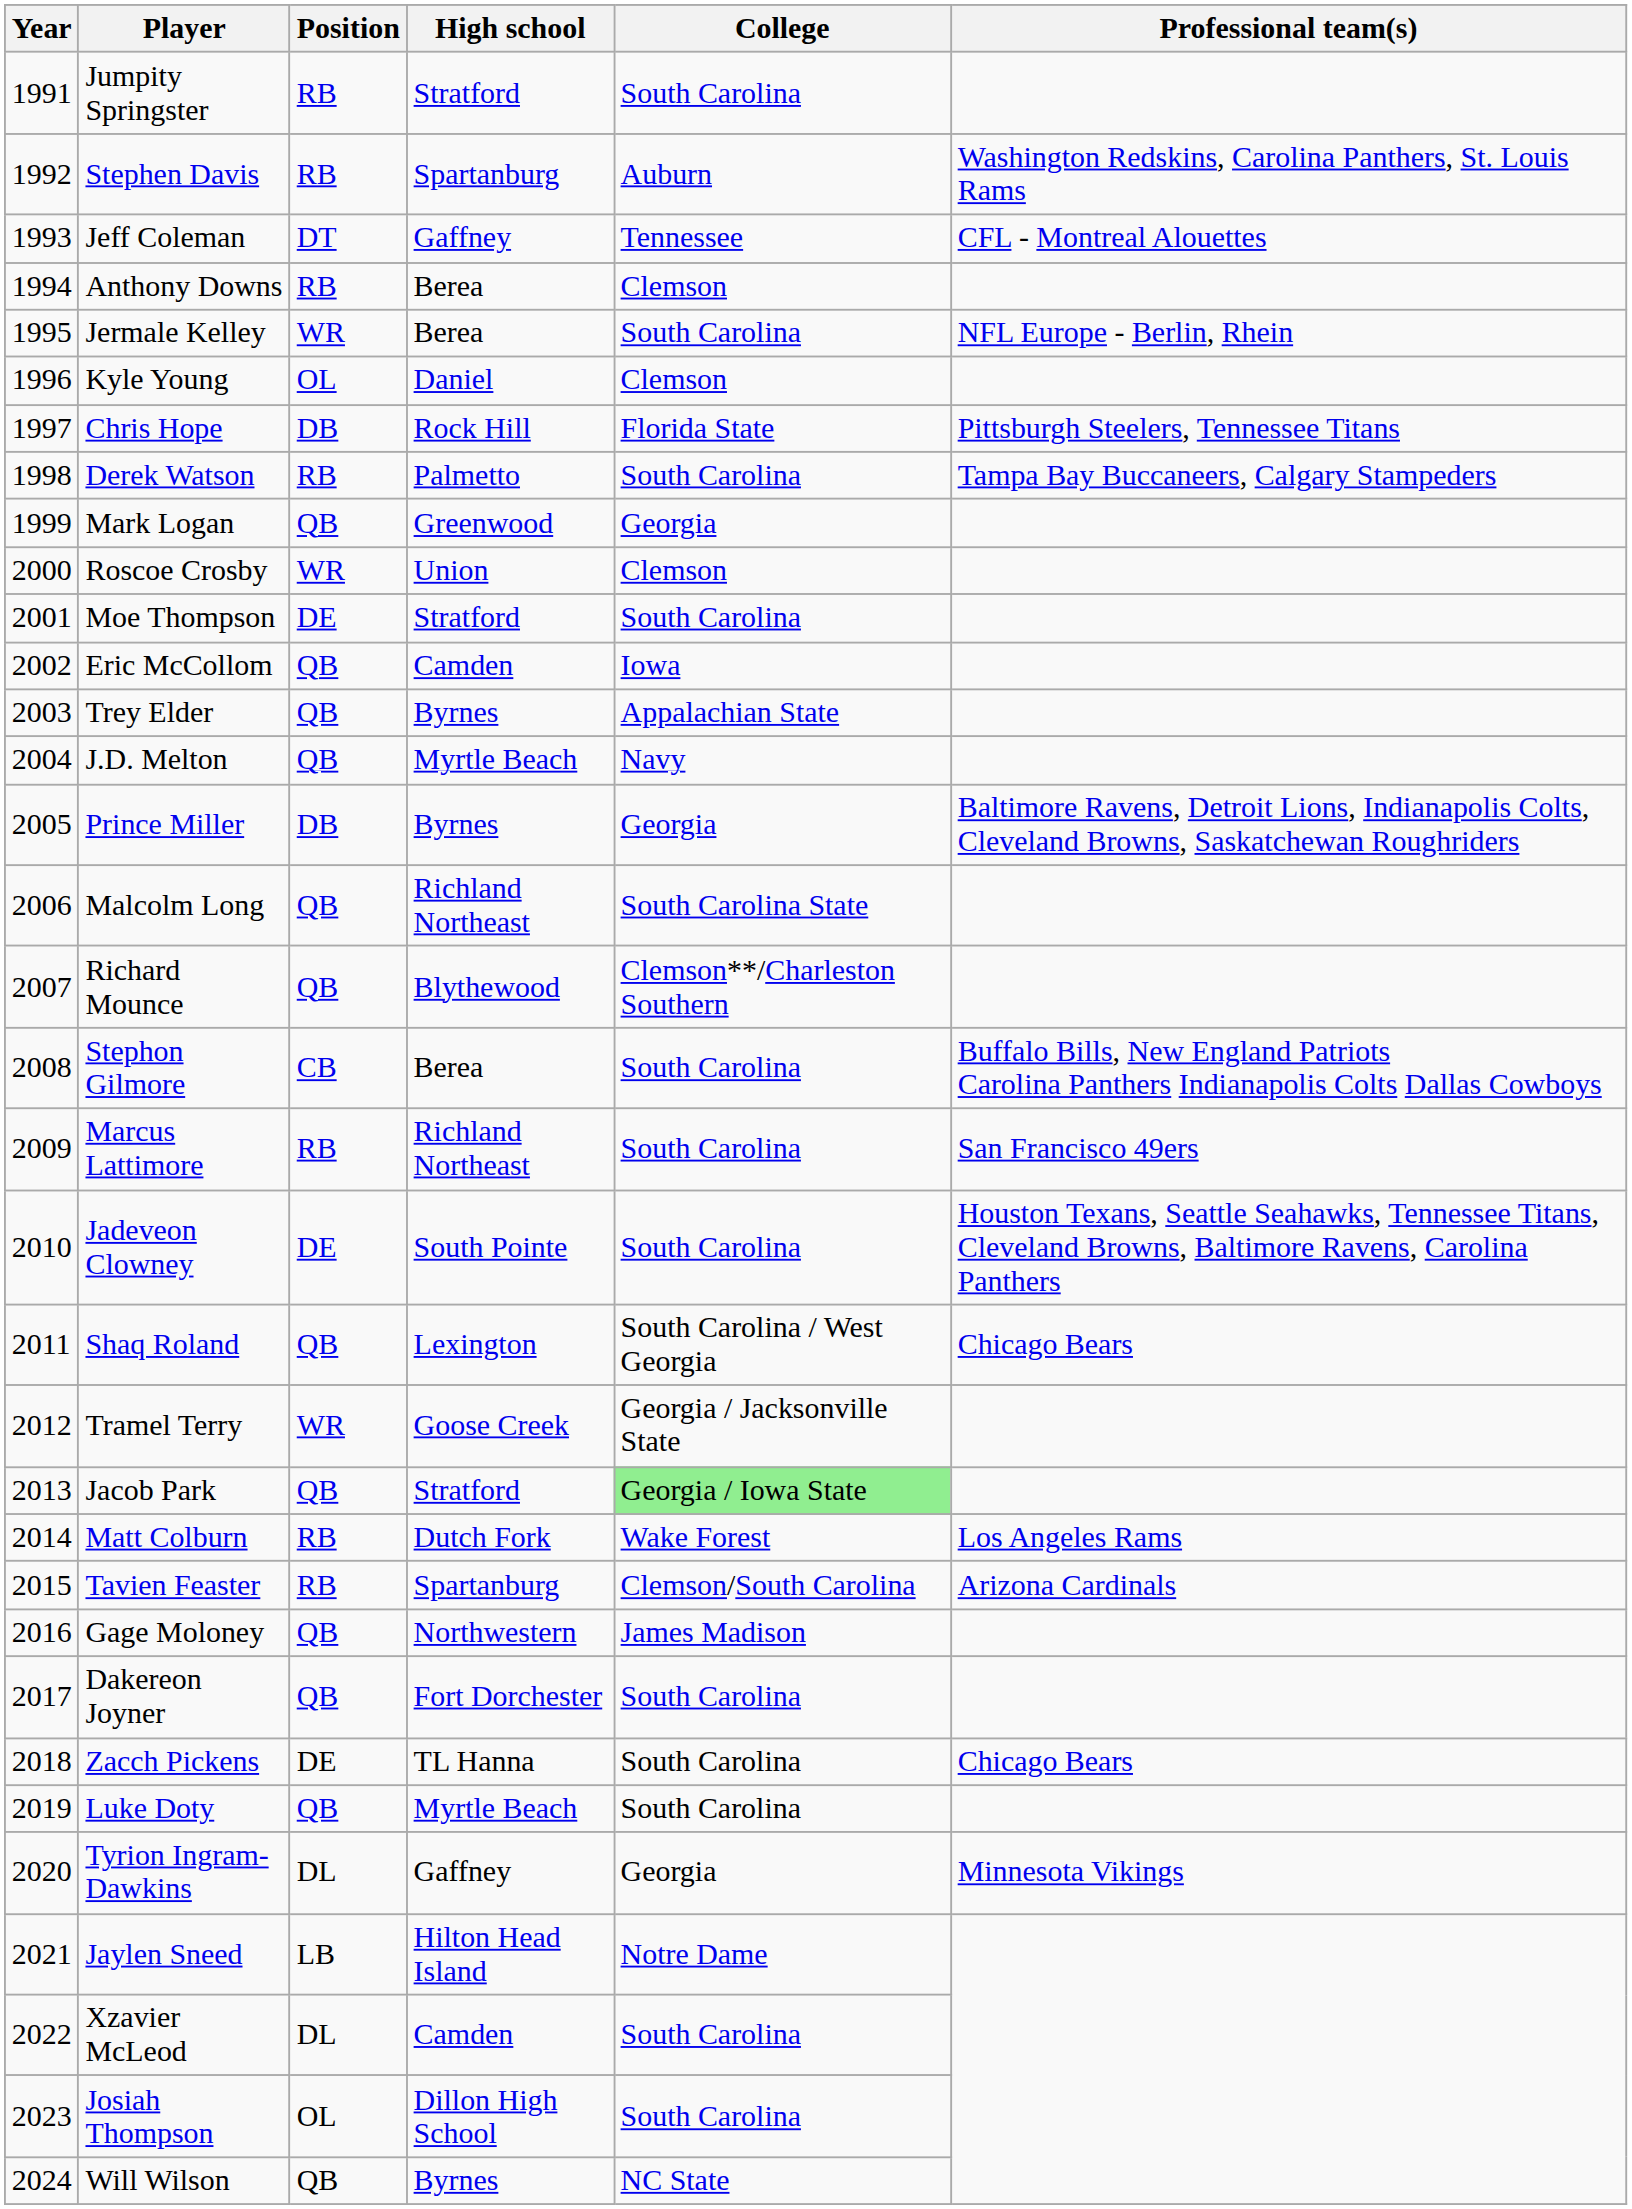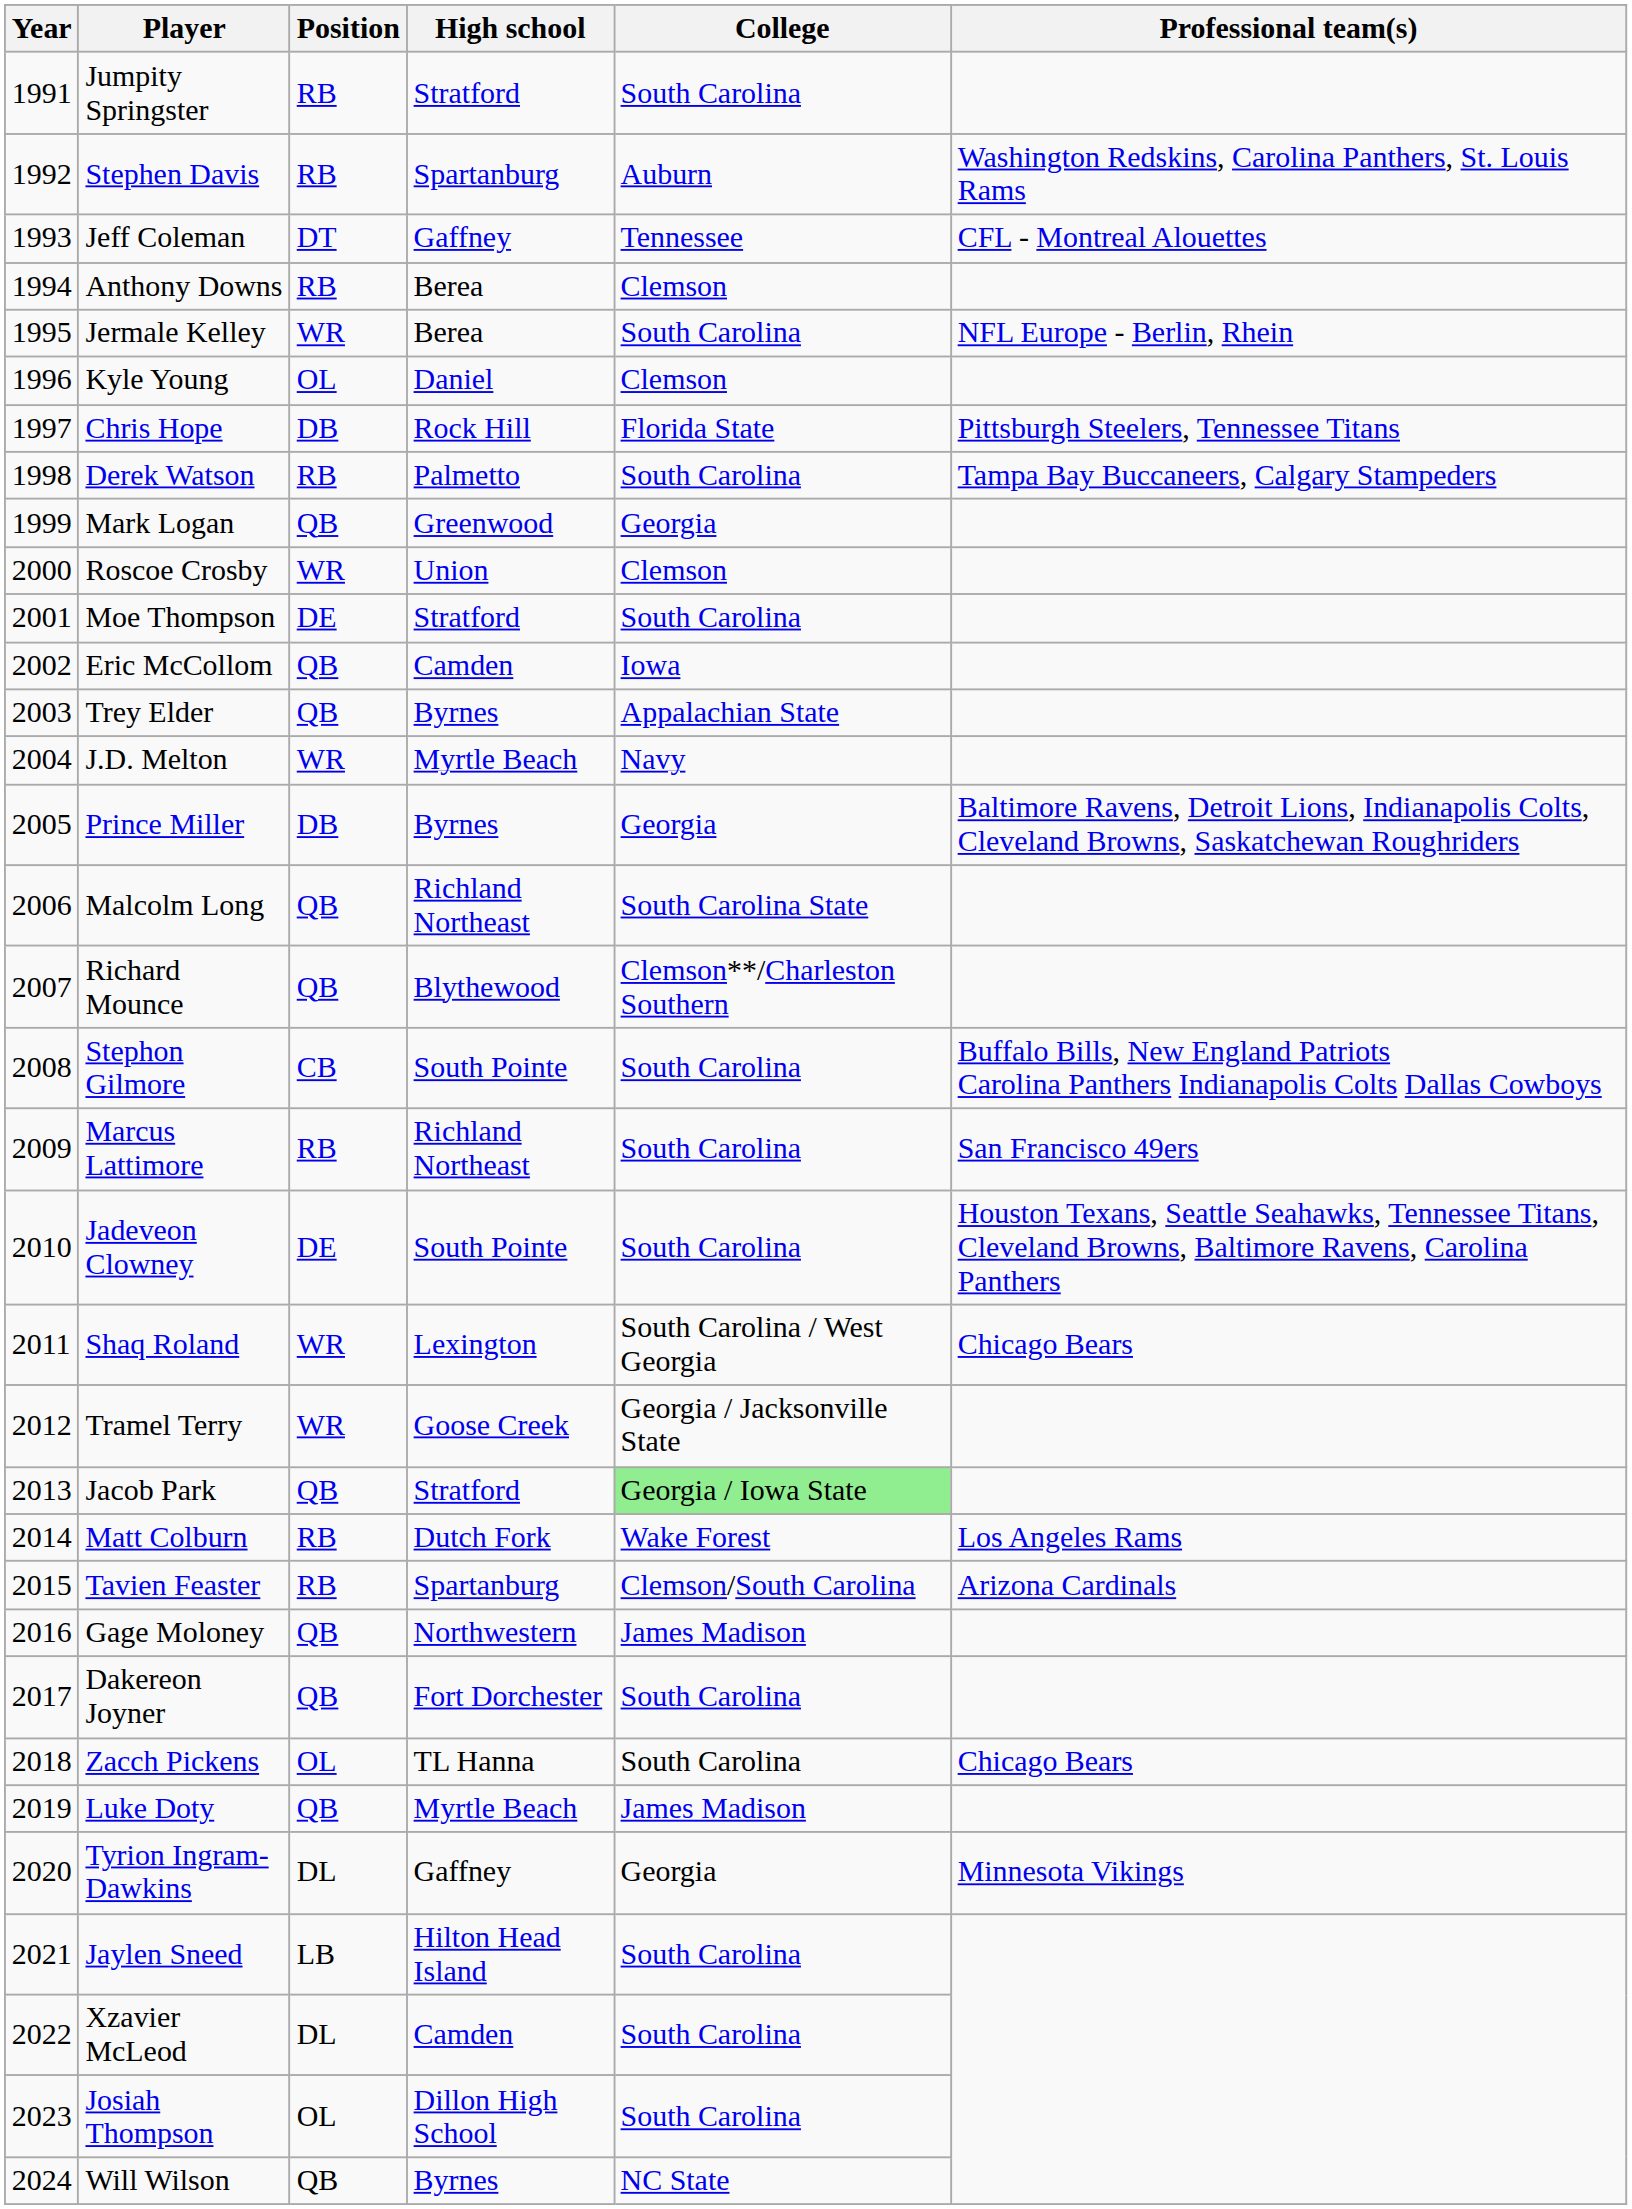(318, 759) QB -> (321, 759) WR
(449, 1067) Berea -> (491, 1067) South Pointe
(318, 1344) QB -> (321, 1344) WR
(317, 1760) DE -> (317, 1760) OL
(711, 1808) South Carolina -> (713, 1808) James Madison
(694, 1953) Notre Dame -> (711, 1953) South Carolina
